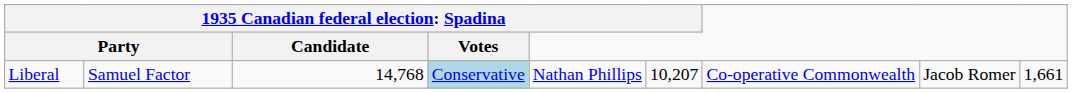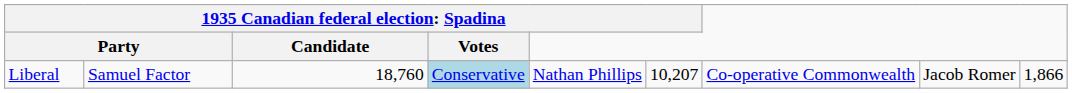(400, 74) 14,768 -> (400, 74) 18,760
(1044, 74) 1,661 -> (1044, 74) 1,866
